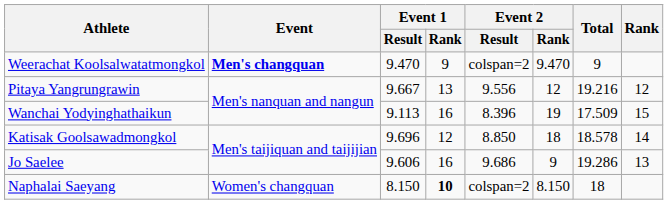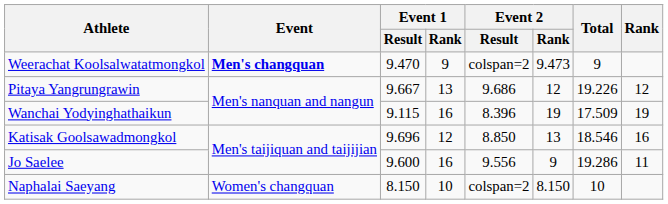(553, 64) 9.470 -> (553, 64) 9.473
(499, 89) 9.556 -> (499, 89) 9.686
(597, 89) 19.216 -> (597, 89) 19.226
(403, 113) 9.113 -> (403, 113) 9.115
(642, 113) 15 -> (642, 113) 19
(553, 138) 18 -> (553, 138) 13
(597, 138) 18.578 -> (597, 138) 18.546
(642, 138) 14 -> (642, 138) 16
(403, 162) 9.606 -> (403, 162) 9.600
(499, 162) 9.686 -> (499, 162) 9.556
(642, 162) 13 -> (642, 162) 11
(445, 187) bold -> (445, 187) normal
(597, 187) 18 -> (597, 187) 10
